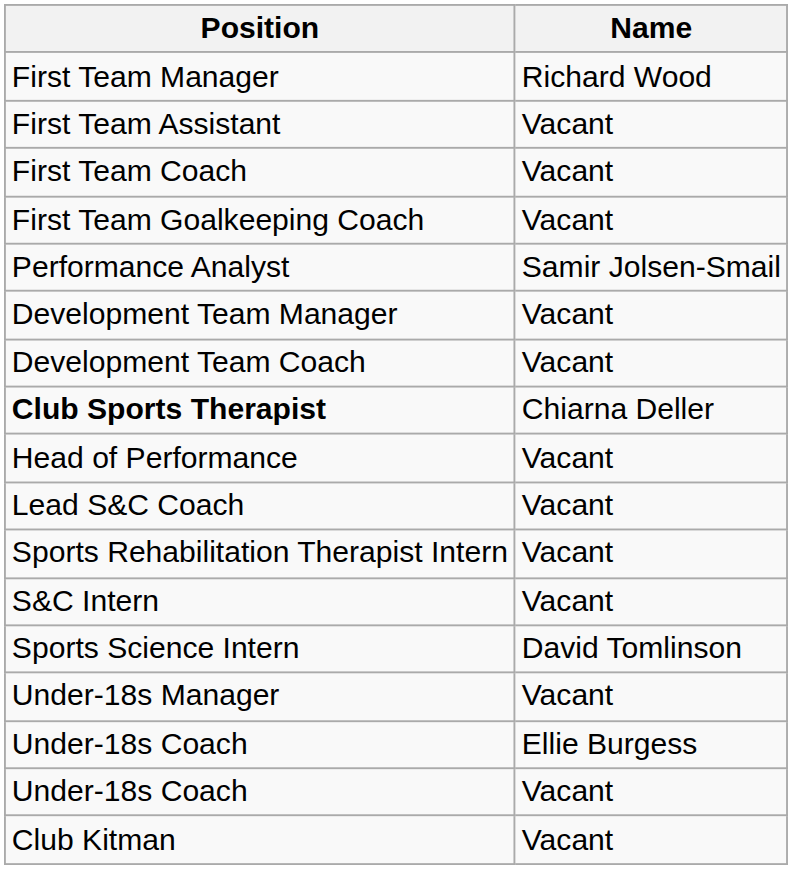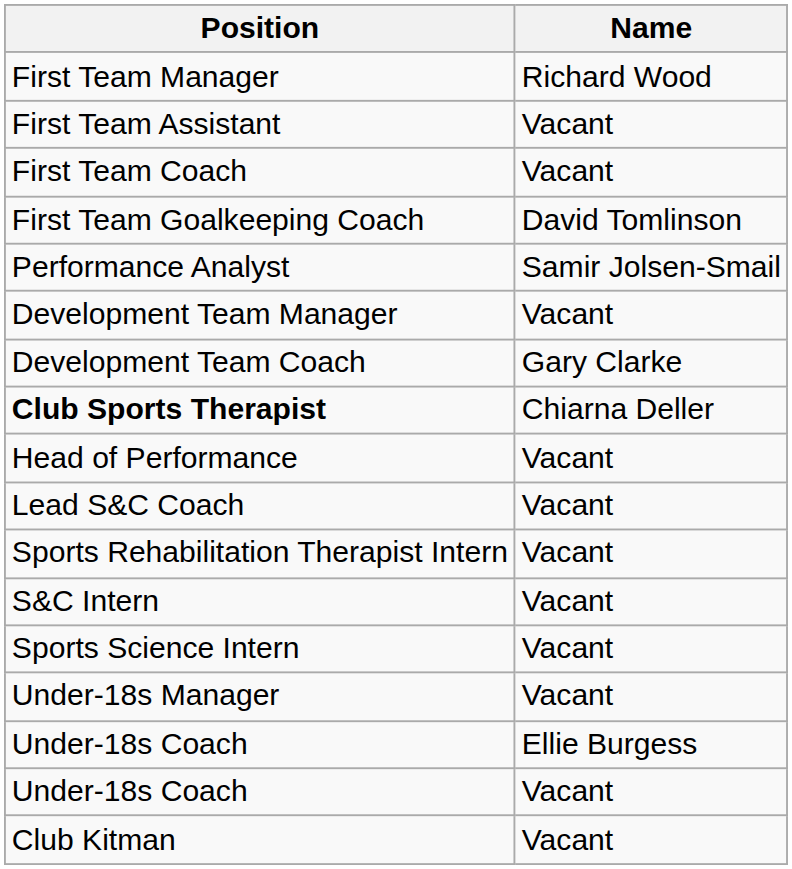(568, 219) Vacant -> (632, 219) David Tomlinson
(568, 362) Vacant -> (602, 362) Gary Clarke
(632, 648) David Tomlinson -> (568, 648) Vacant
